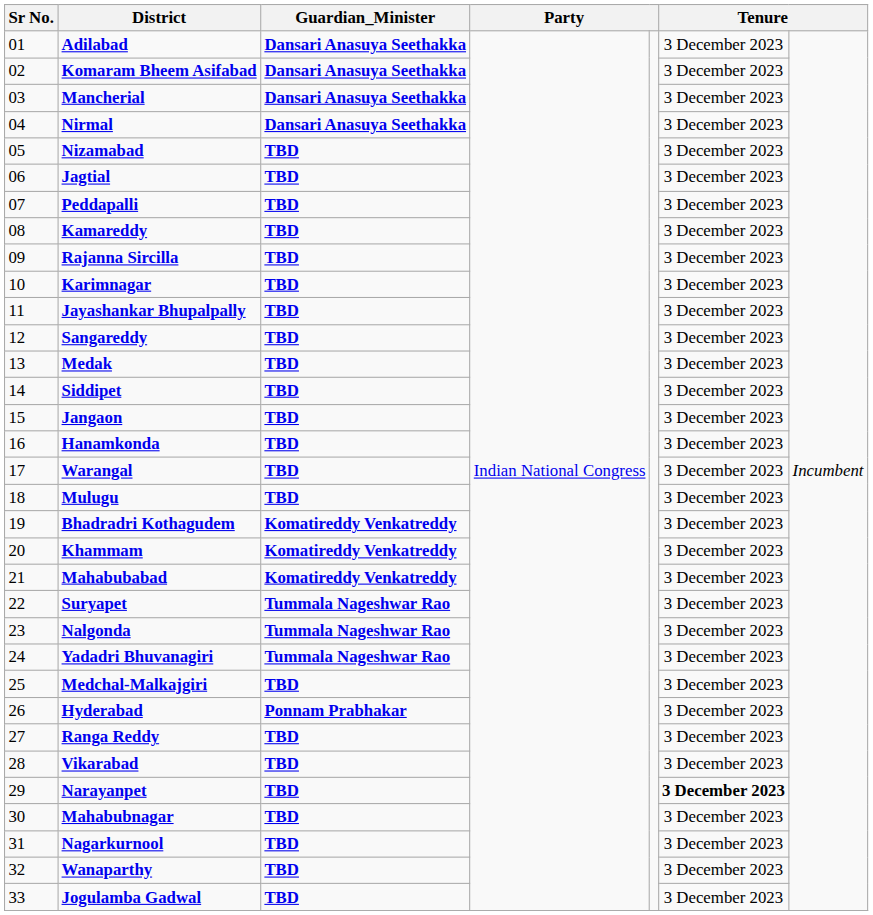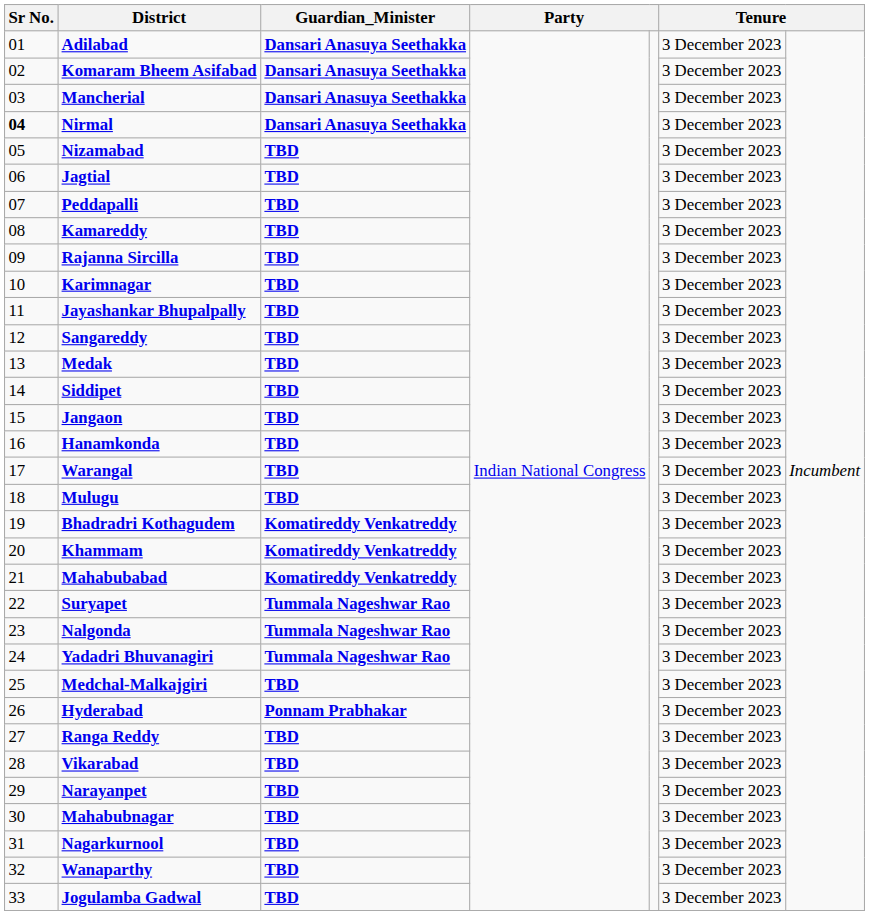(17, 124) normal -> (17, 124) bold
(723, 790) bold -> (722, 790) normal
